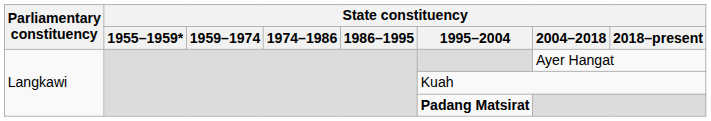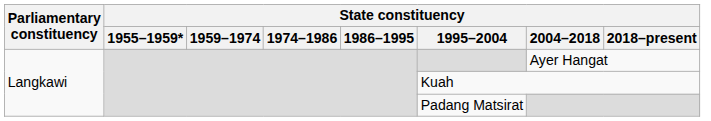(475, 104) bold -> (472, 104) normal
